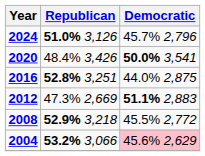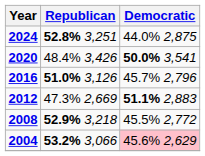(80, 37) 51.0% 3,126 -> (80, 37) 52.8% 3,251
(160, 37) 45.7% 2,796 -> (160, 37) 44.0% 2,875
(80, 78) 52.8% 3,251 -> (80, 78) 51.0% 3,126
(160, 78) 44.0% 2,875 -> (160, 78) 45.7% 2,796
